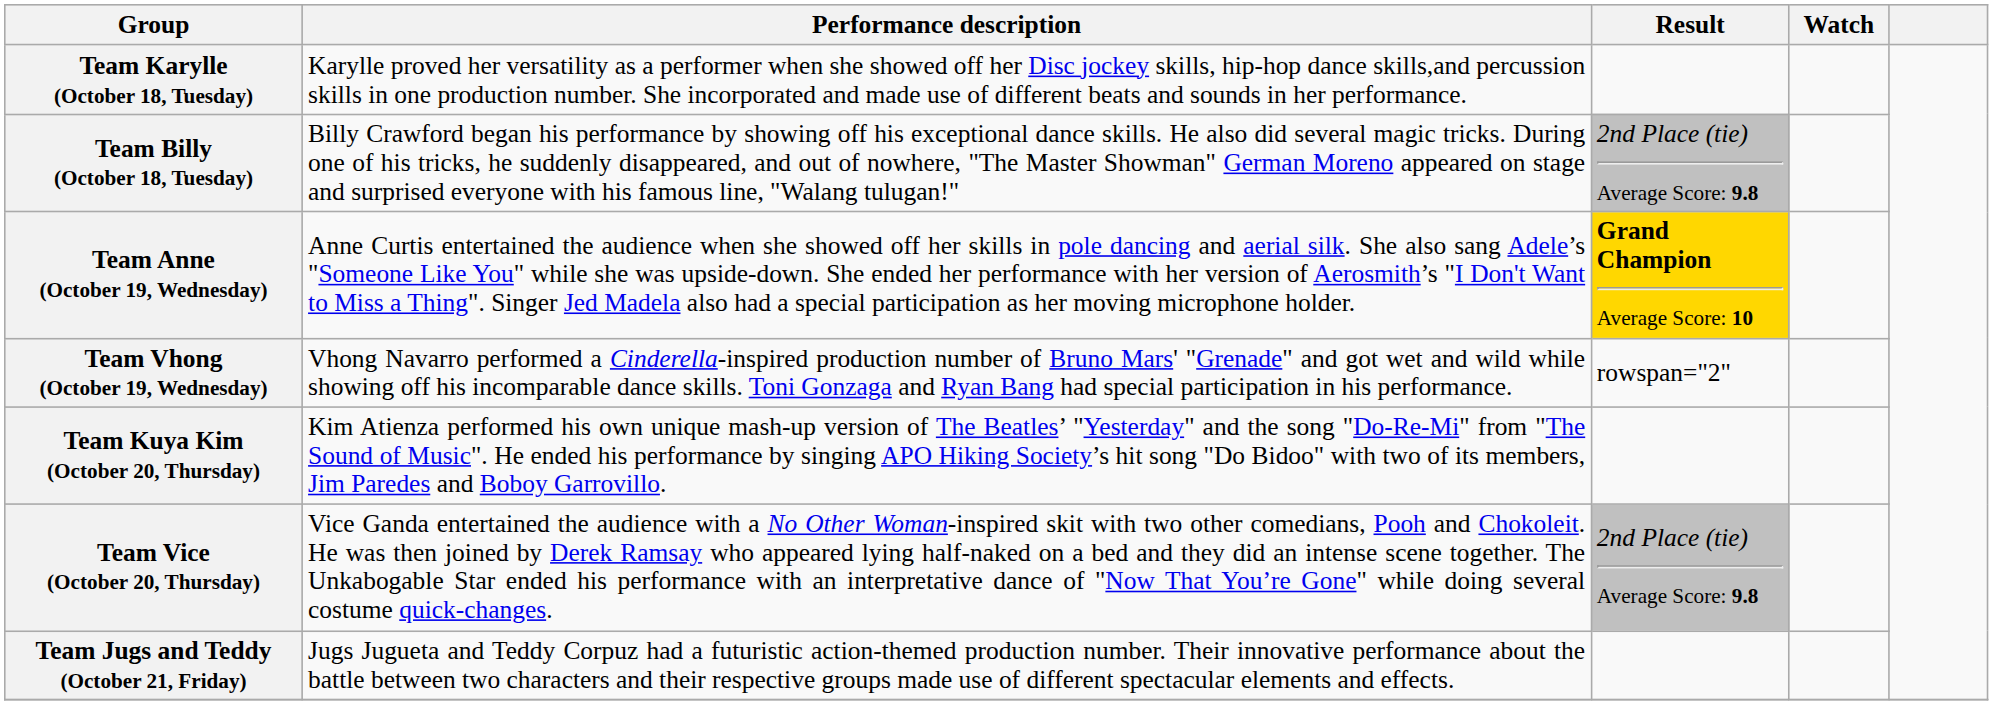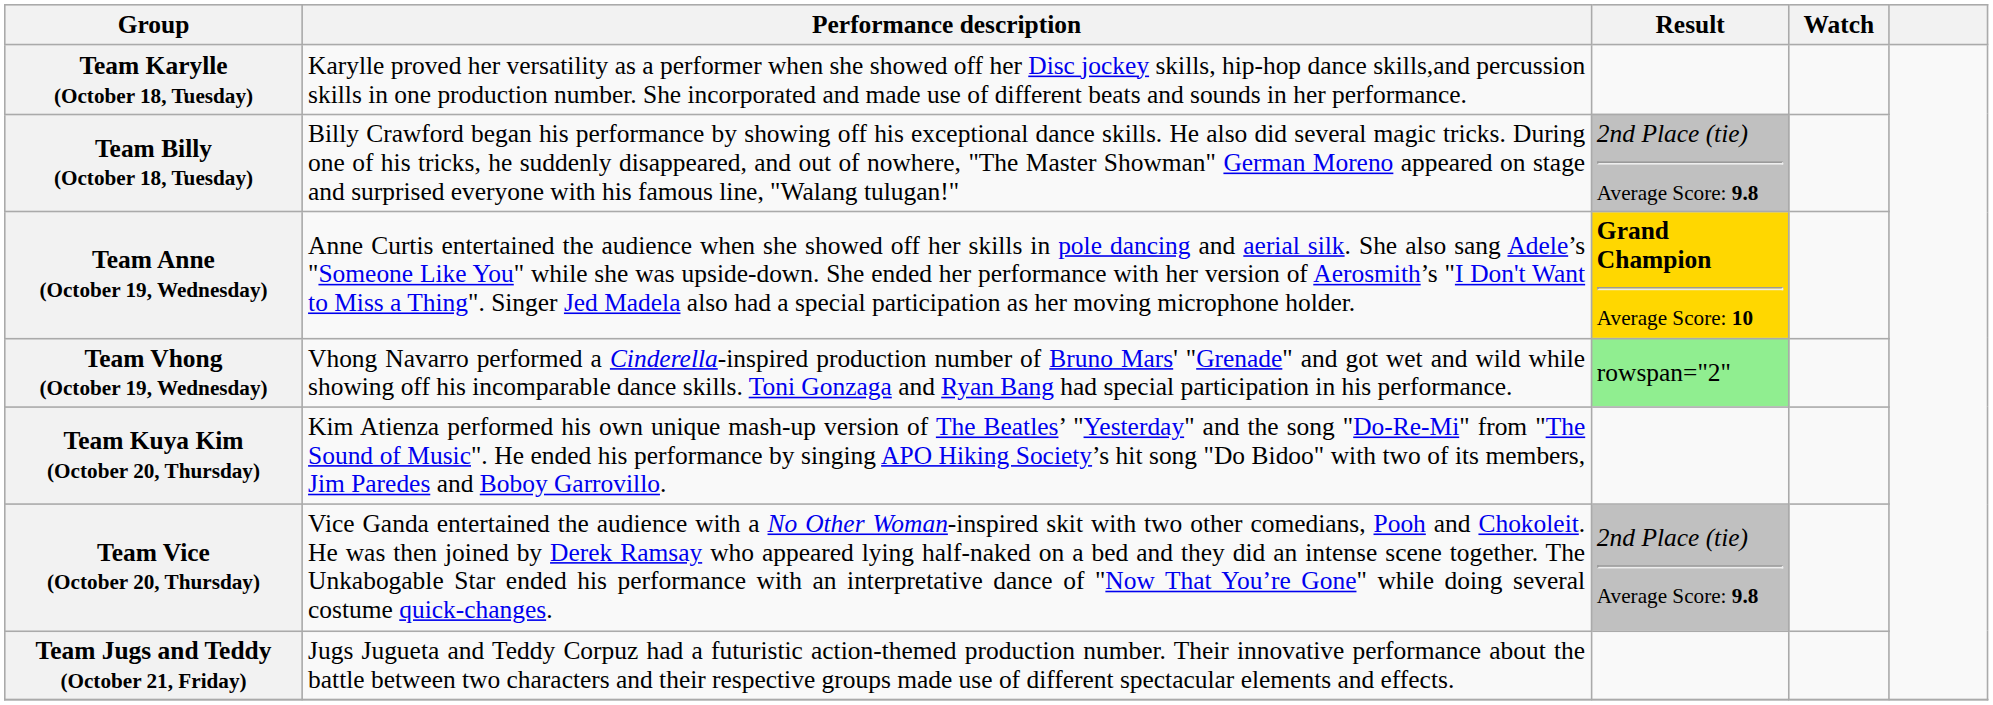(1664, 372) no background -> (1664, 372) lightgreen background
